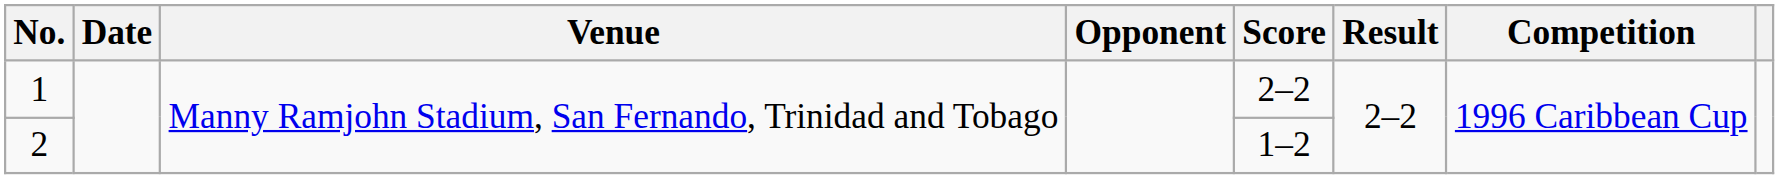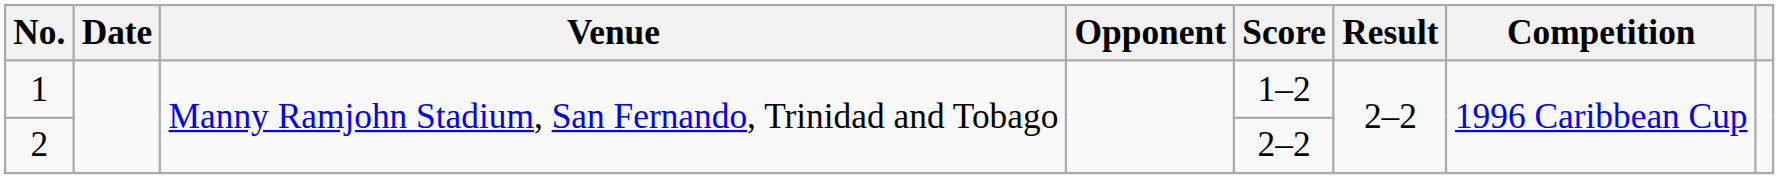(1284, 88) 2–2 -> (1284, 88) 1–2
(1284, 144) 1–2 -> (1284, 144) 2–2
